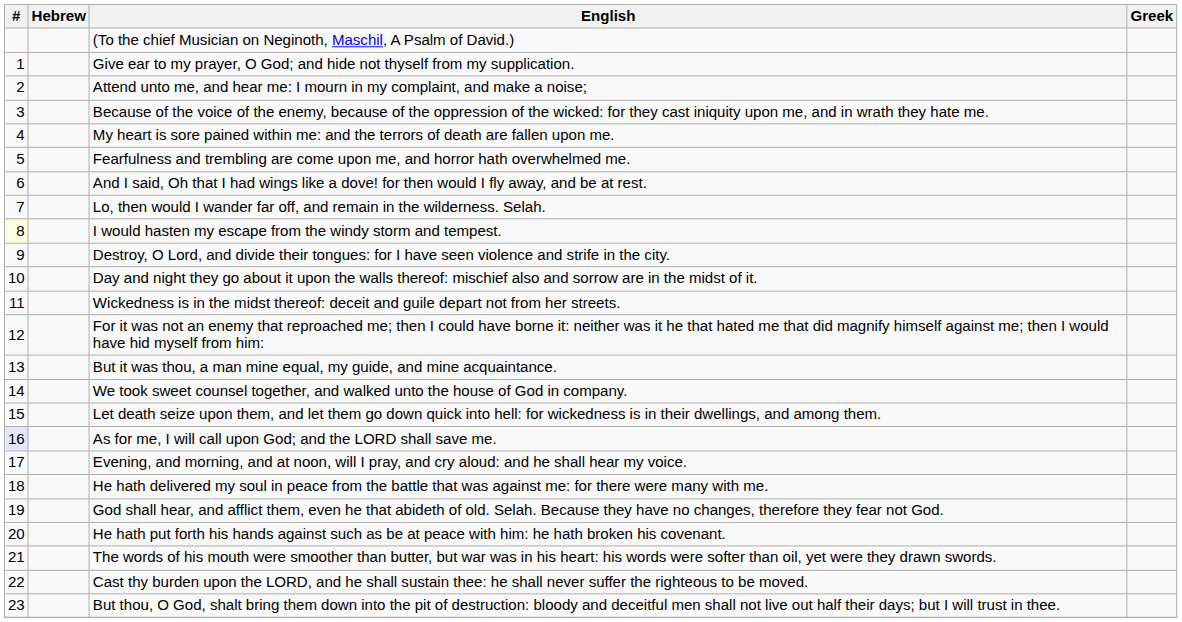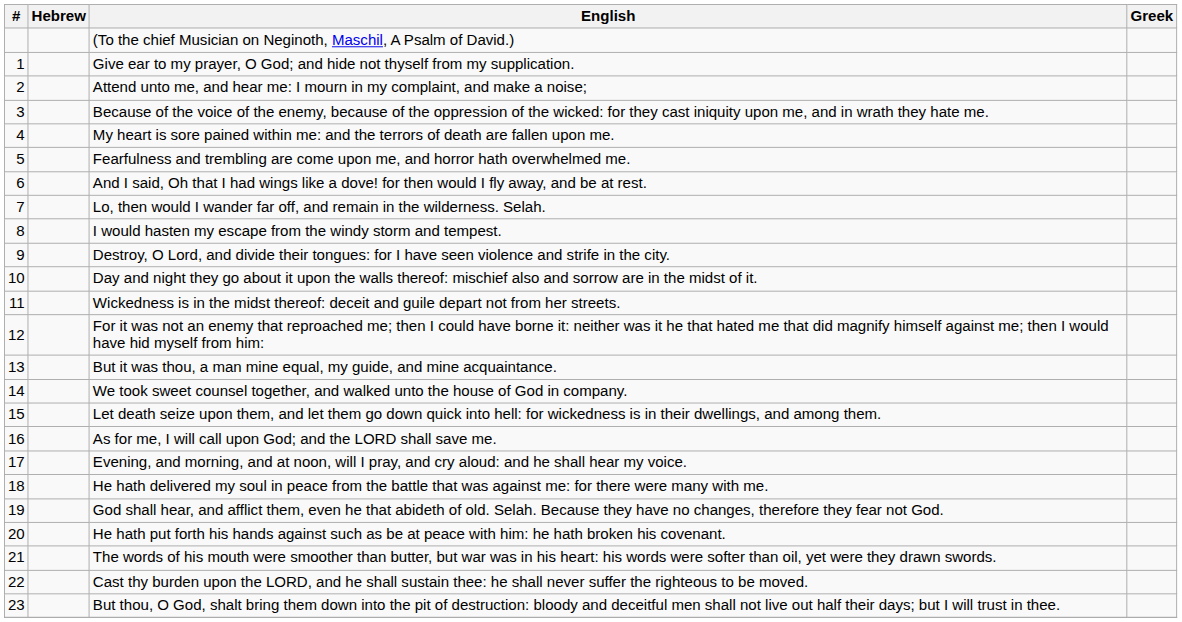(20, 231) lightyellow background -> (20, 231) no background
(16, 438) lavender background -> (16, 438) no background
